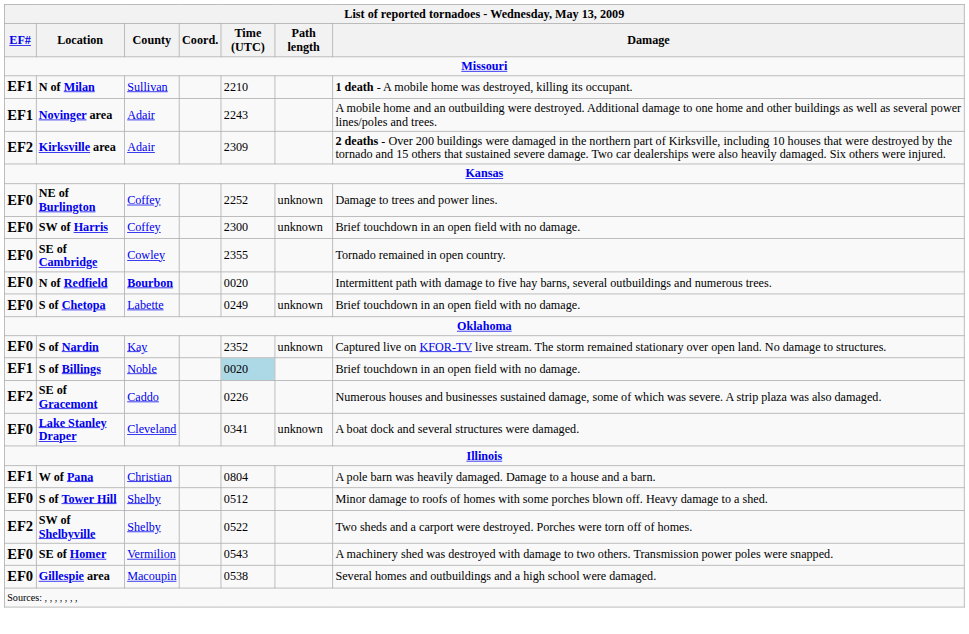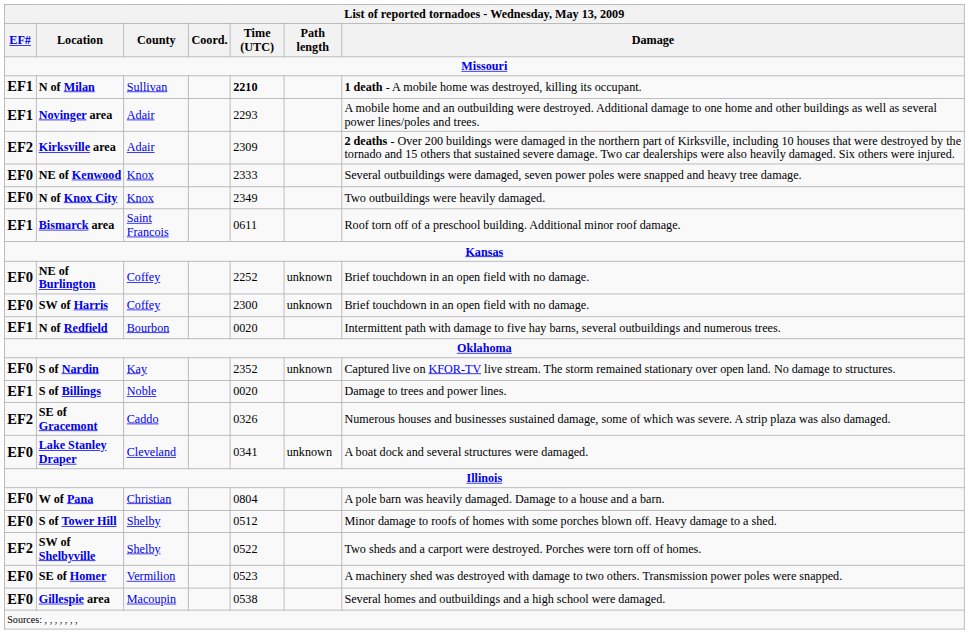(236, 87) normal -> (245, 87) bold
(236, 114) 2243 -> (245, 114) 2293
+ row: (80, 175)
+ row: (78, 197)
+ row: (76, 225)
(416, 200) Damage to trees and power lines. -> (467, 277) Brief touchdown in an open field with no damage.
- row: (68, 255)
(20, 282) EF0 -> (20, 327) EF1
(150, 282) bold -> (148, 327) normal
- row: (72, 305)
(236, 369) lightblue background -> (245, 391) no background
(458, 369) Brief touchdown in an open field with no damage. -> (425, 391) Damage to trees and power lines.
(236, 396) 0226 -> (245, 419) 0326
(20, 476) EF1 -> (20, 499) EF0
(236, 554) 0543 -> (245, 576) 0523
